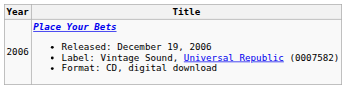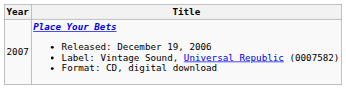(18, 52) 2006 -> (18, 52) 2007
